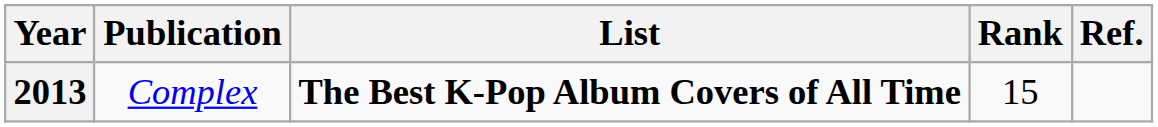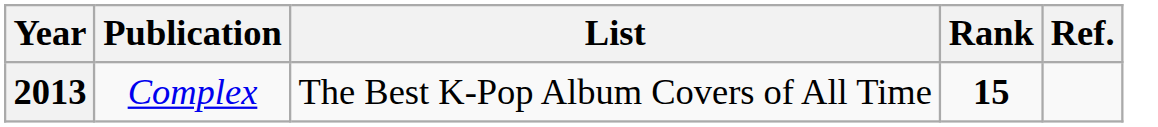(630, 91) bold -> (615, 91) normal
(1020, 91) normal -> (991, 91) bold
